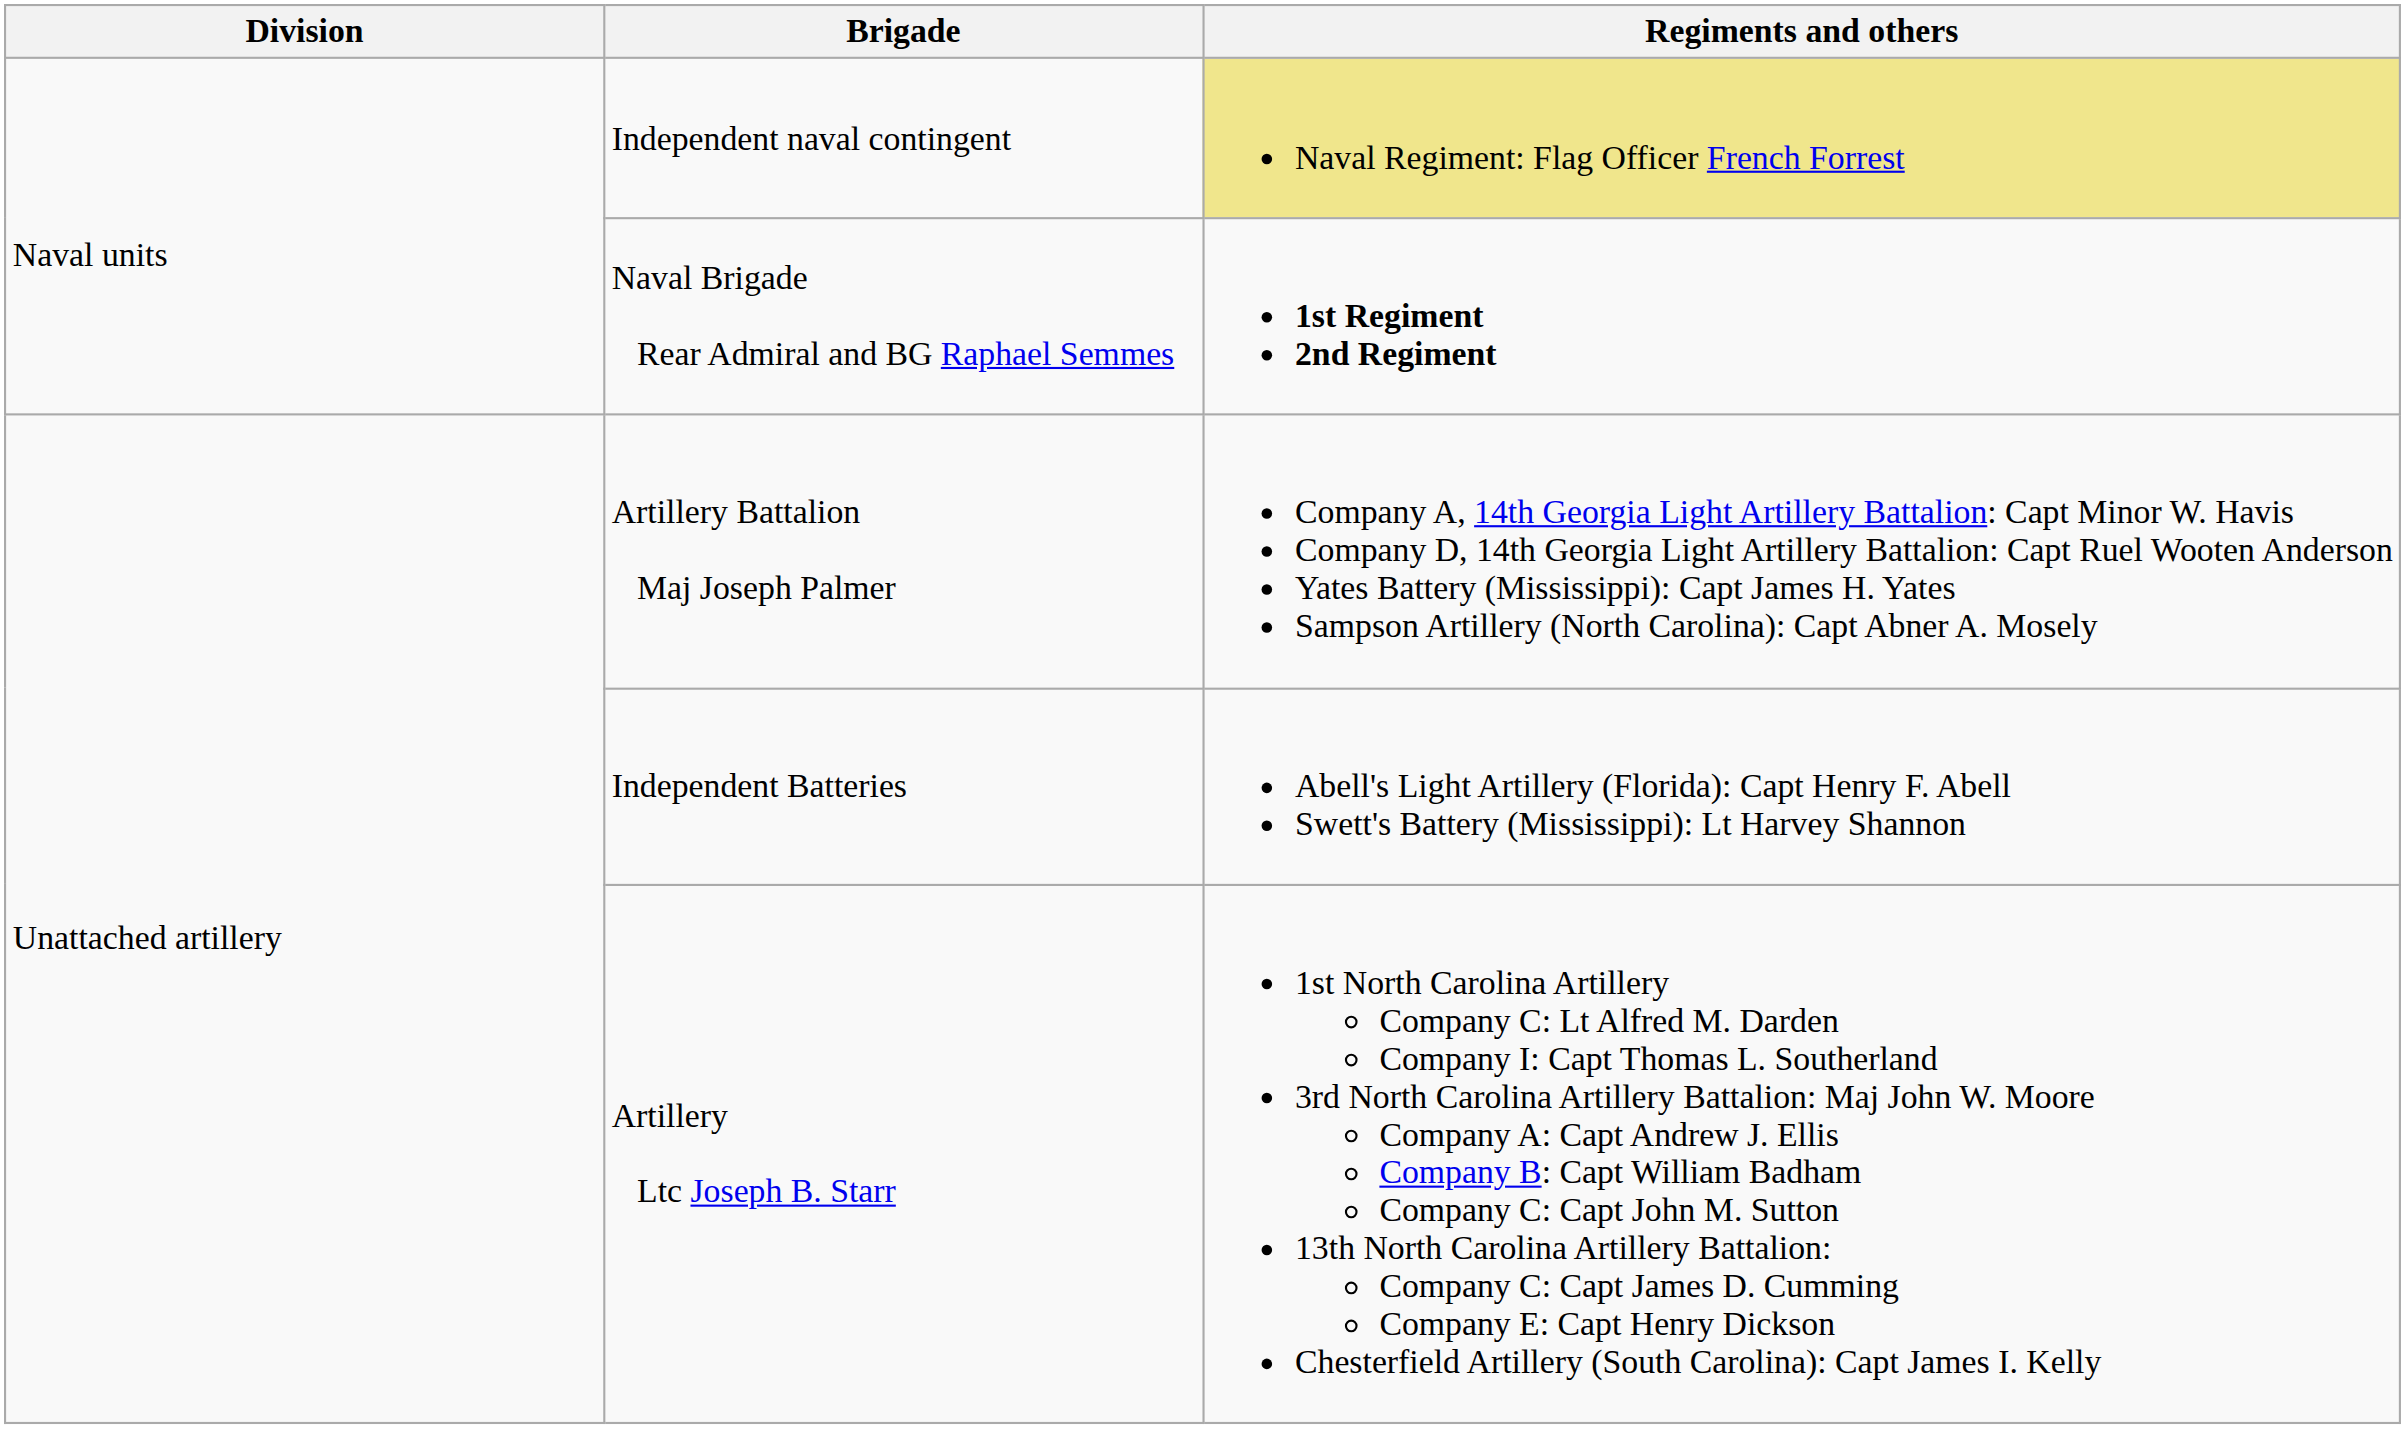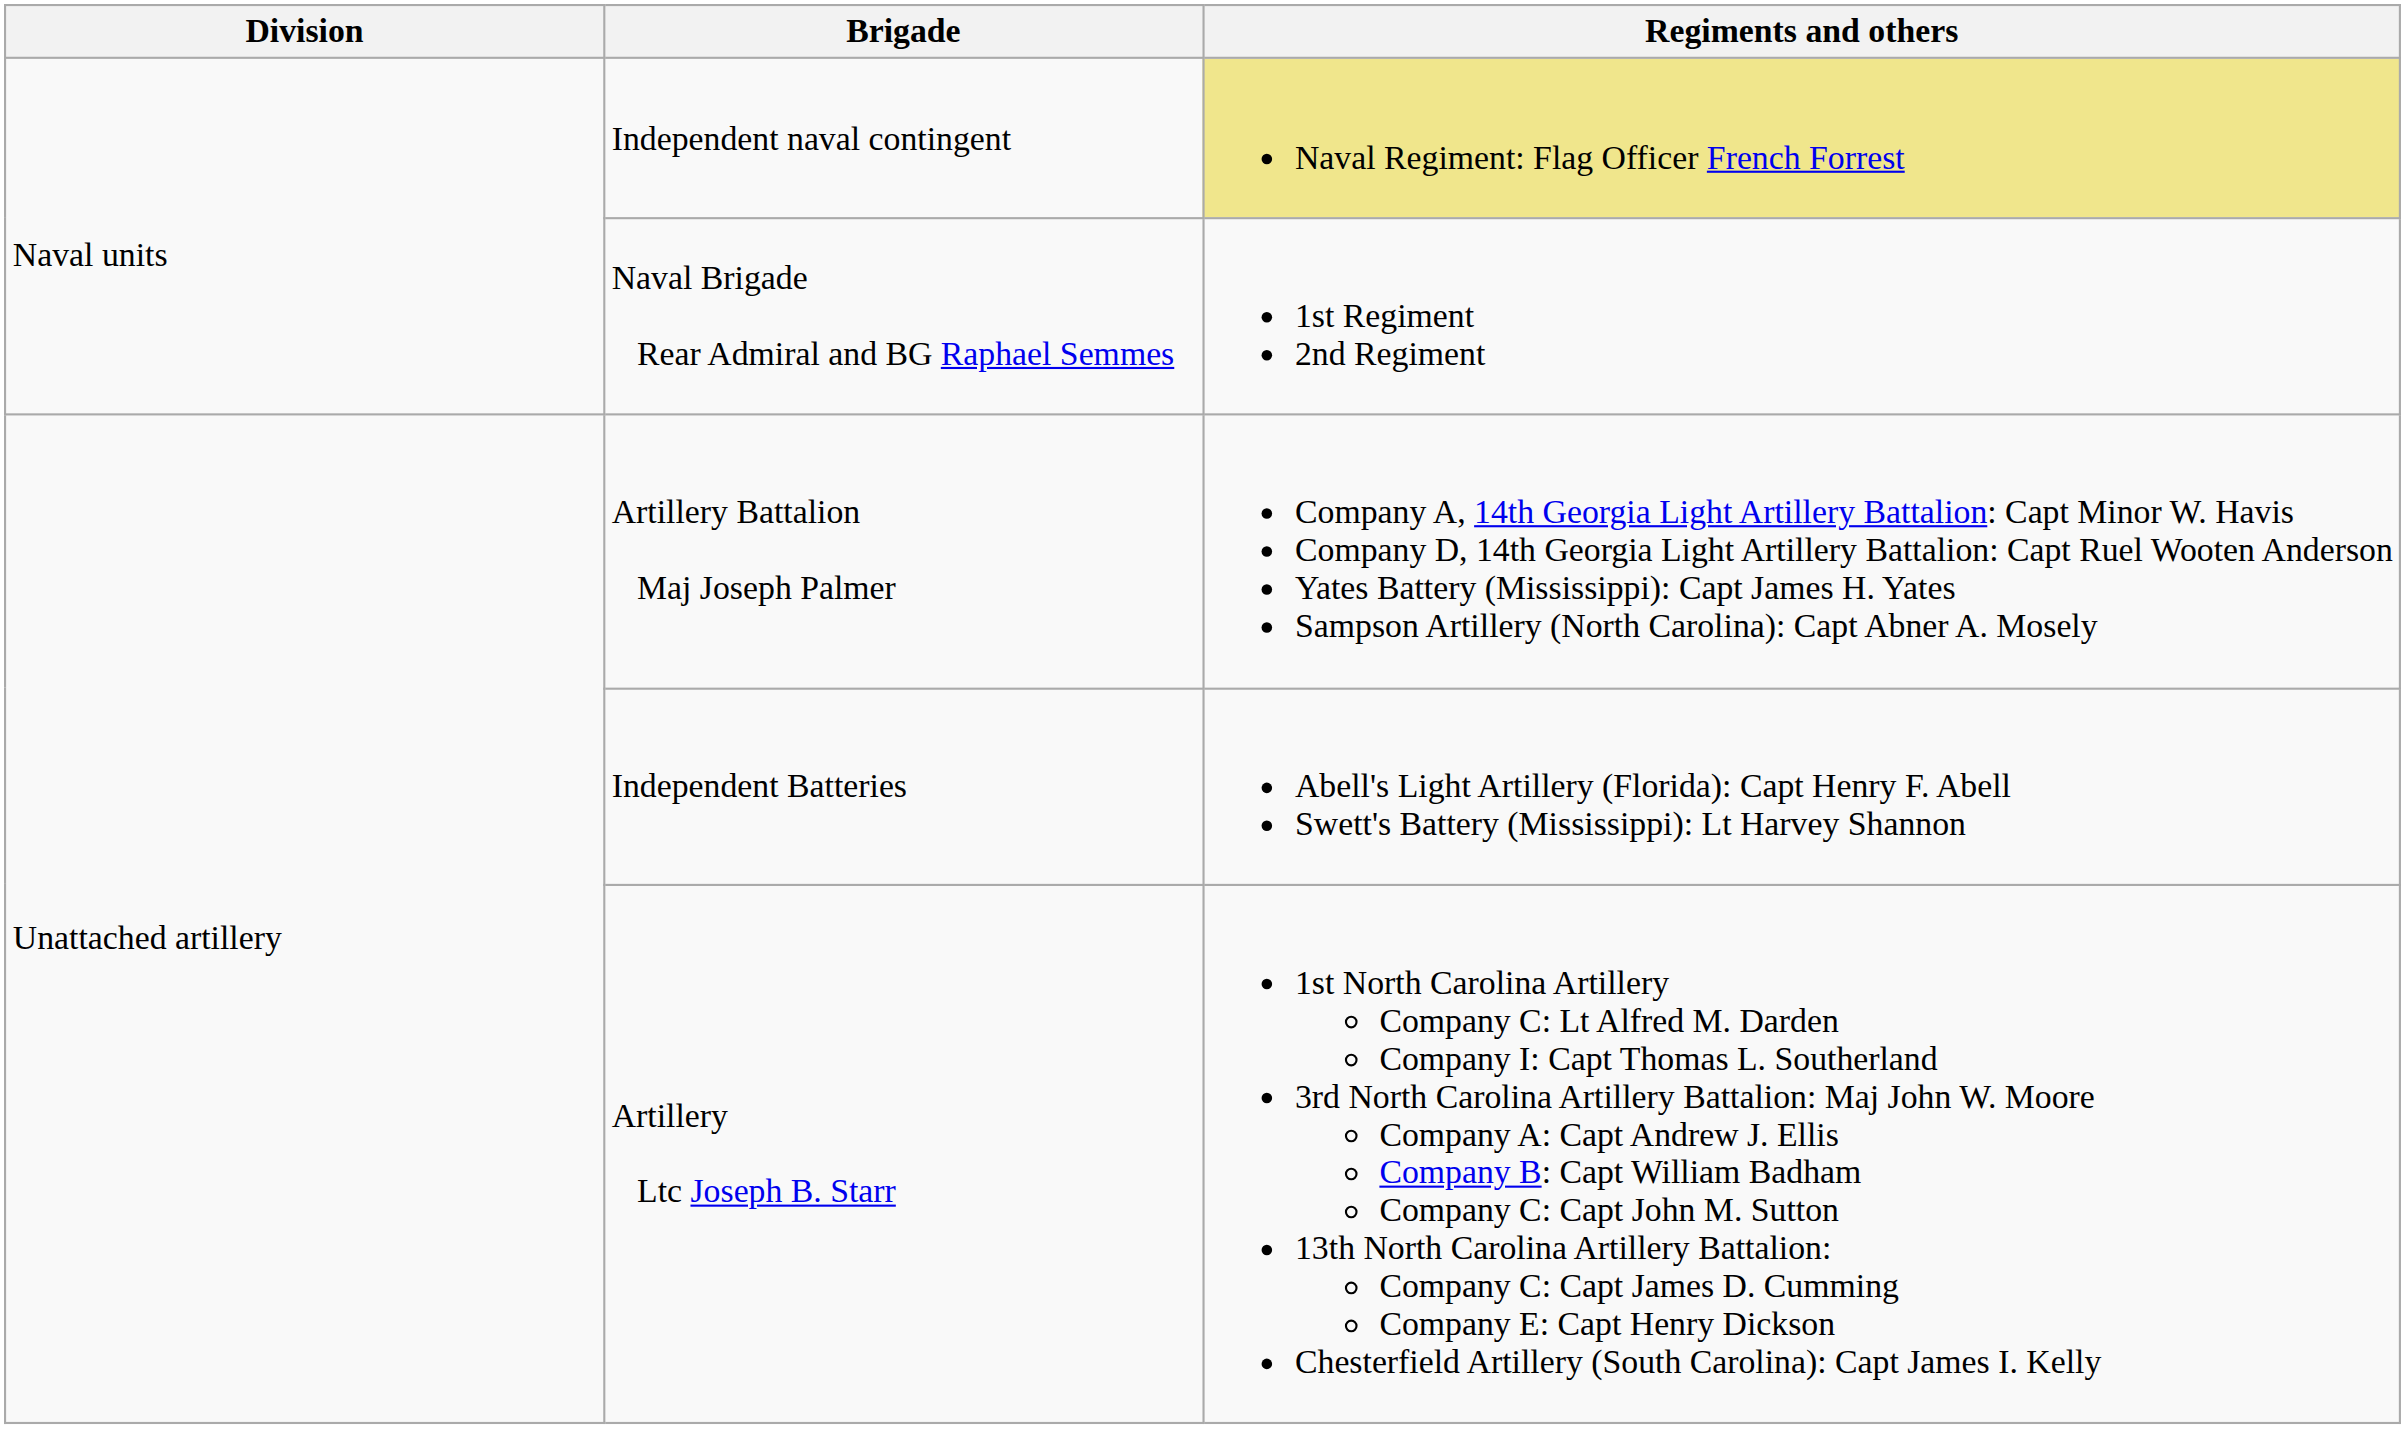(1802, 335) bold -> (1802, 335) normal
